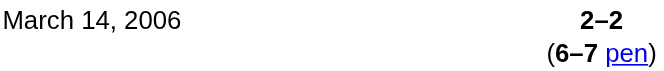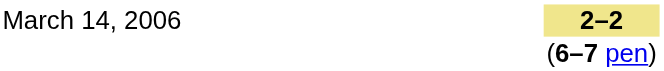(602, 20) no background -> (602, 20) khaki background
